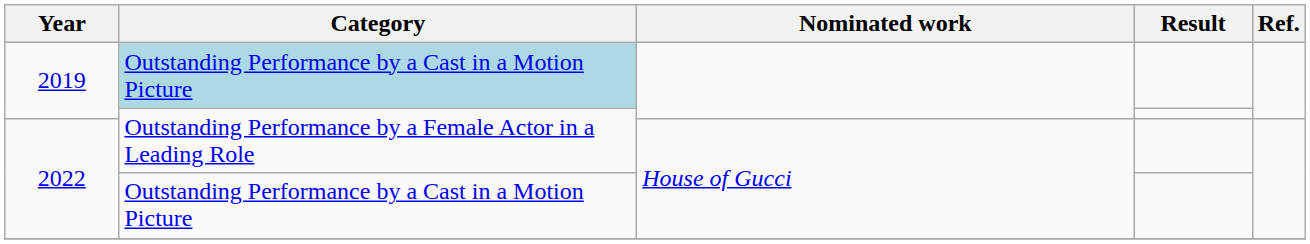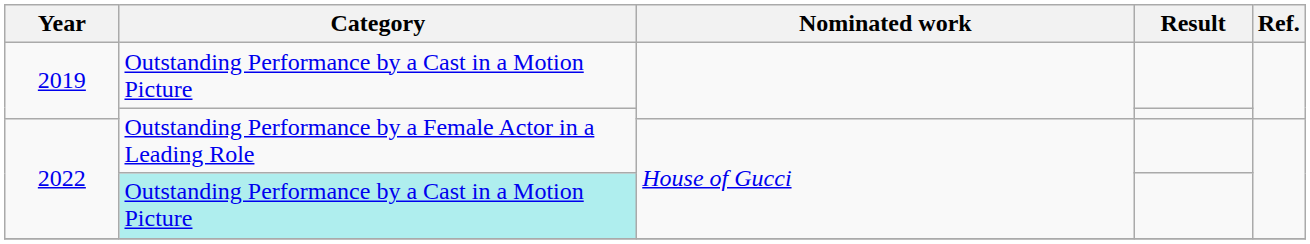(354, 75) lightblue background -> (354, 75) no background
(354, 205) no background -> (354, 205) paleturquoise background
